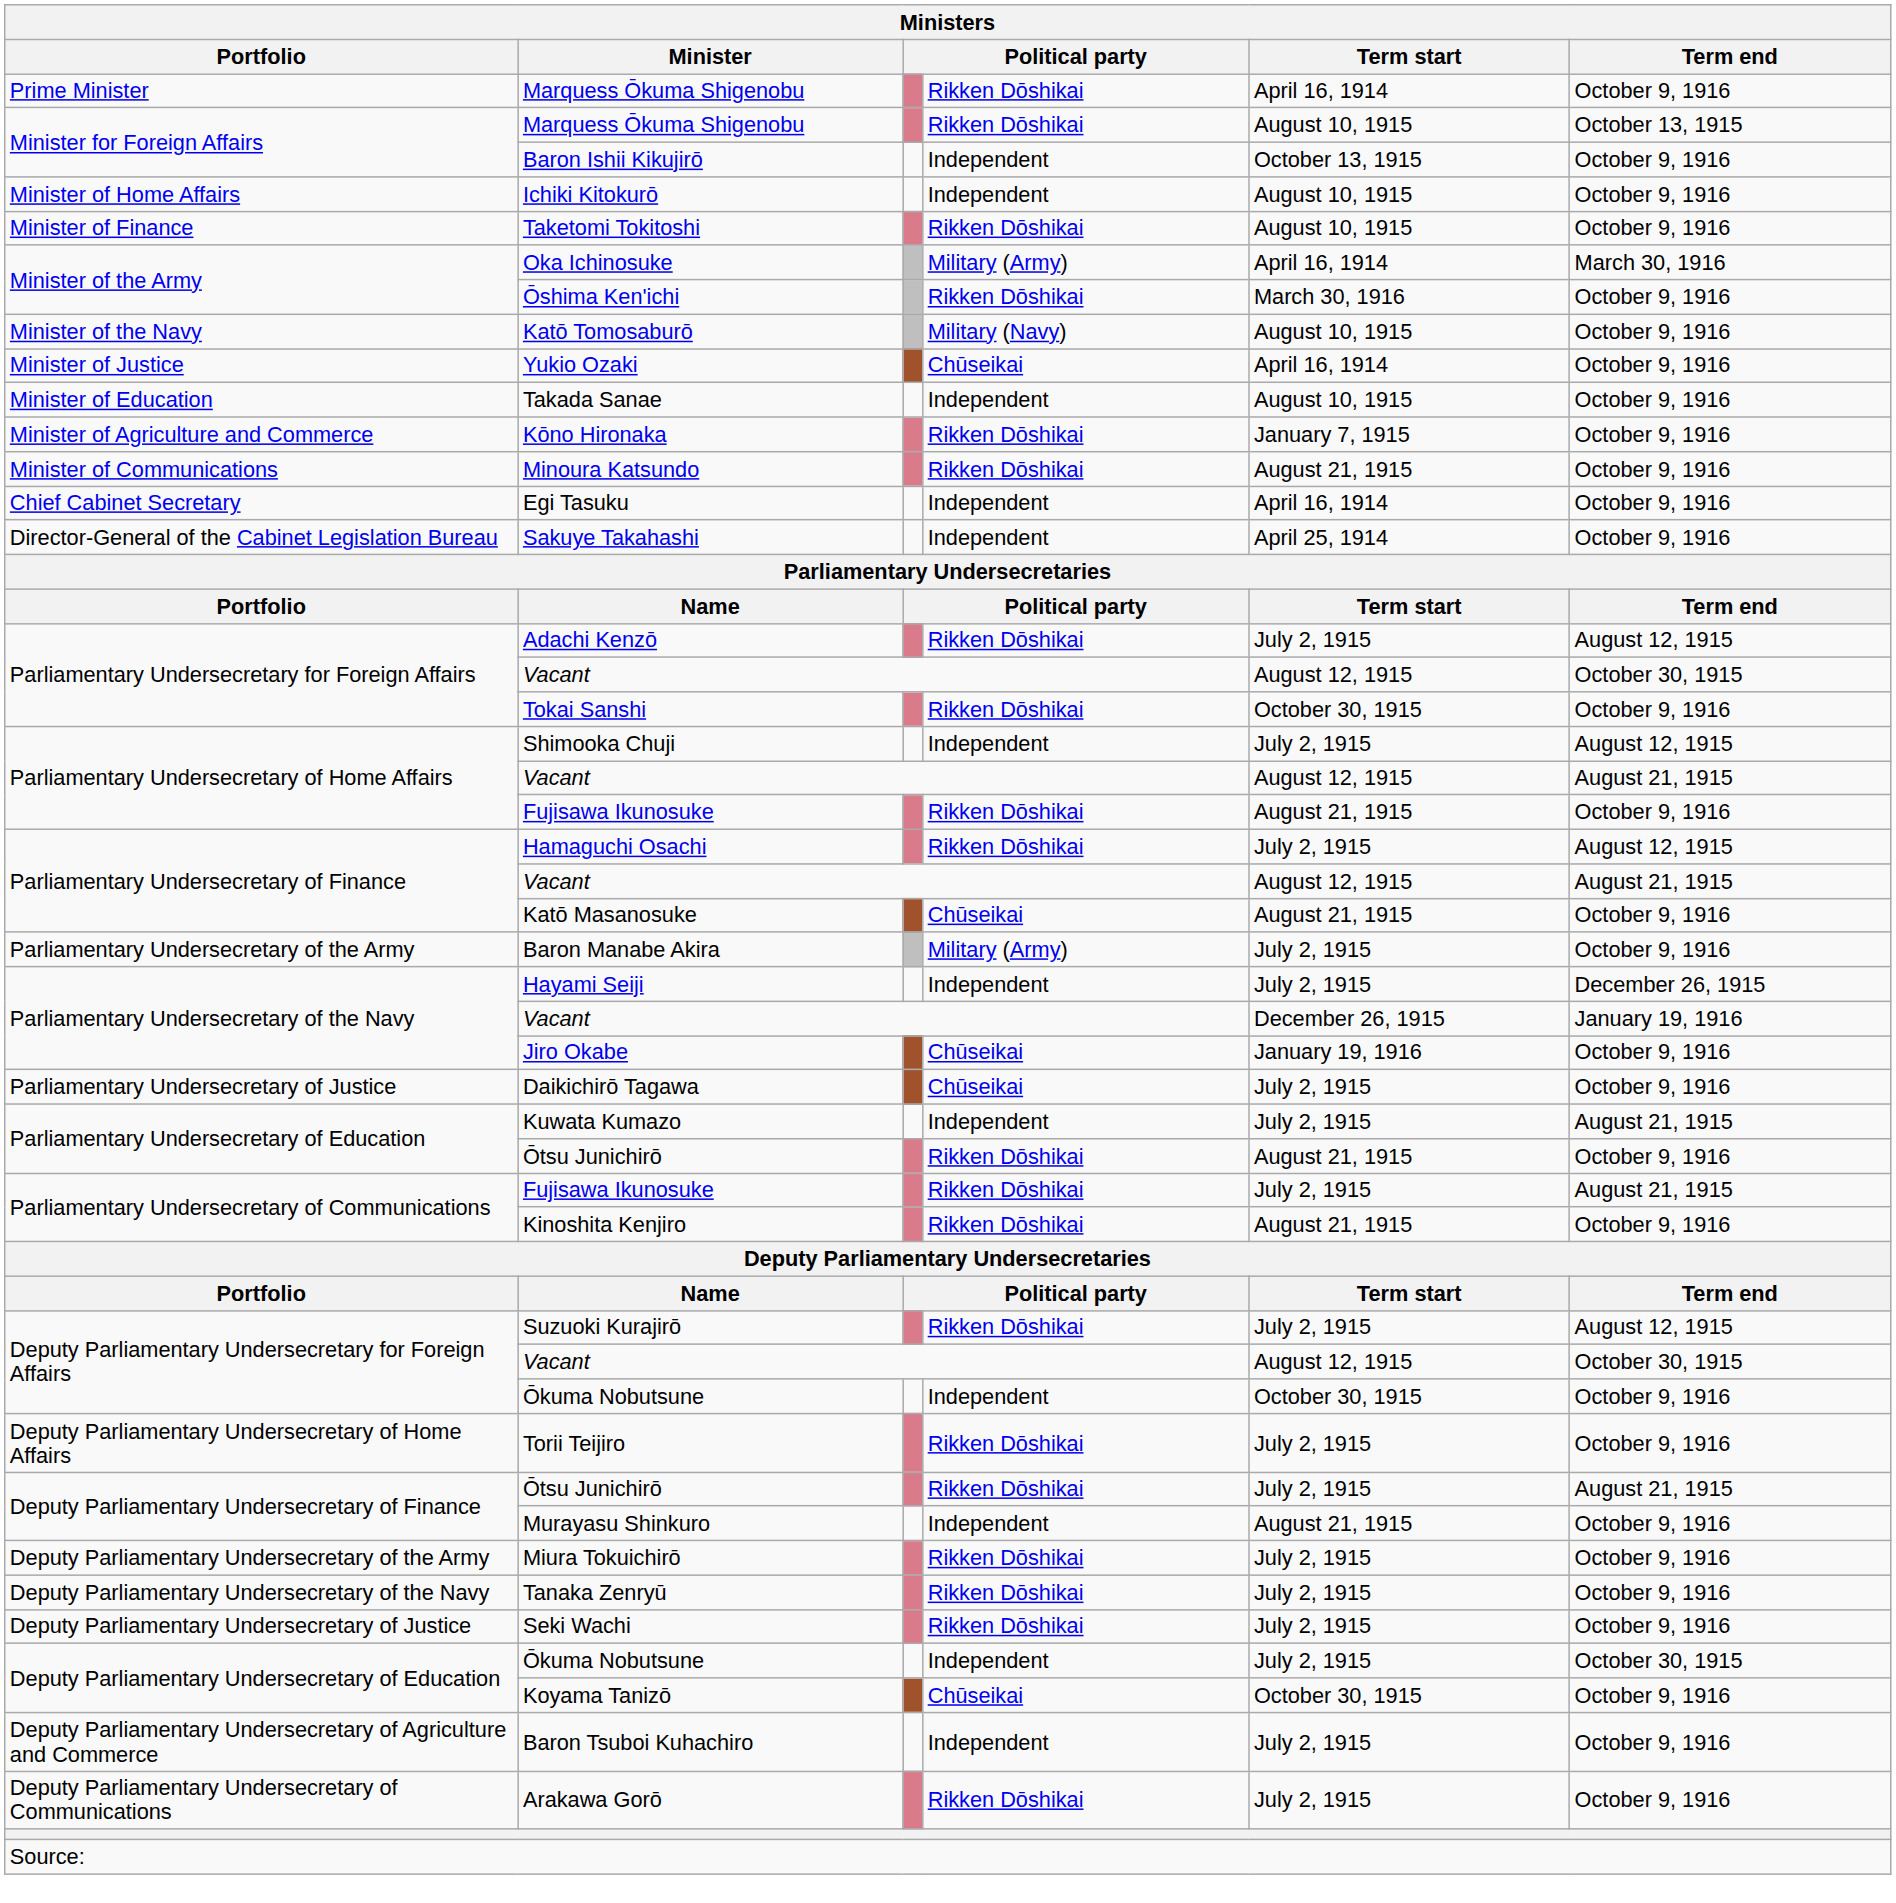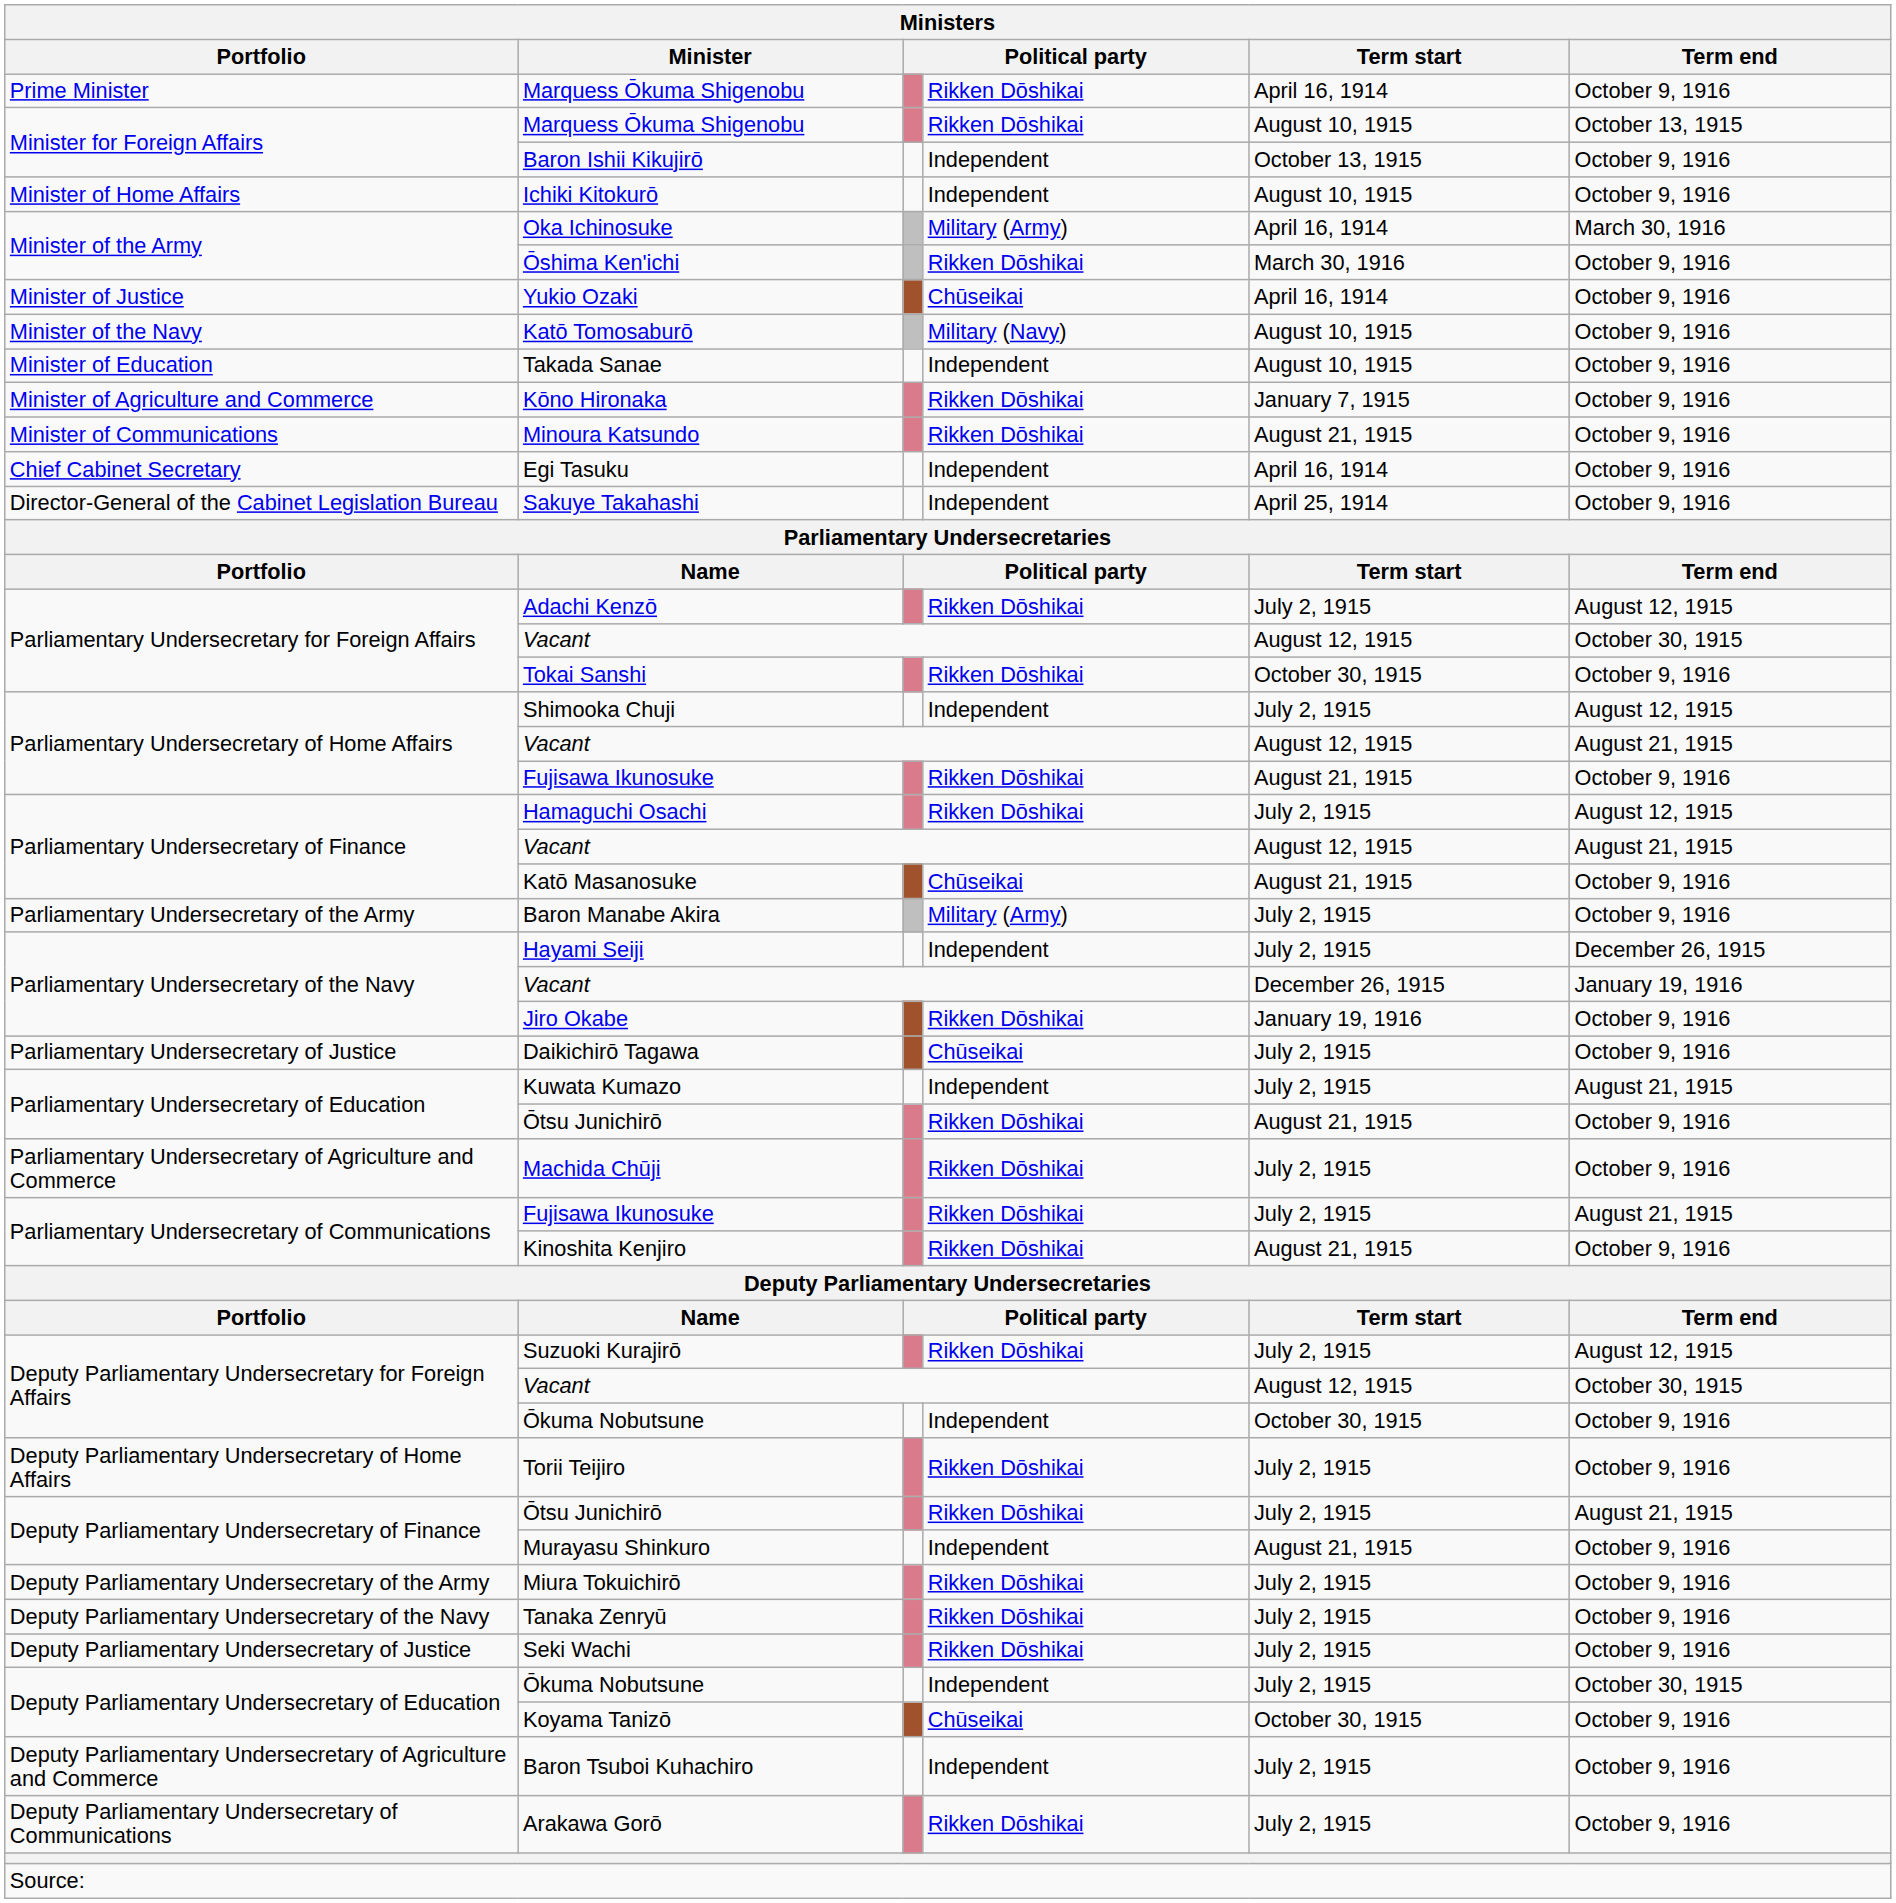- row: (102, 228)
rows swapped: (106, 331) <-> (97, 366)
(975, 1053) Chūseikai -> (1006, 1019) Rikken Dōshikai
+ row: (242, 1168)
